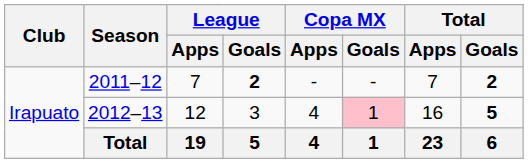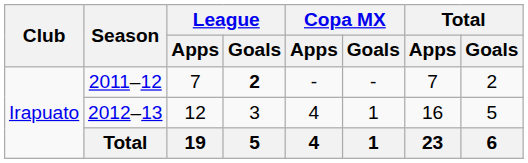(492, 81) bold -> (492, 81) normal
(373, 111) pink background -> (373, 111) no background
(492, 111) bold -> (492, 111) normal
